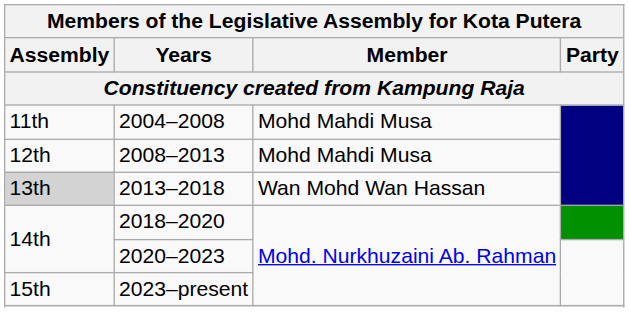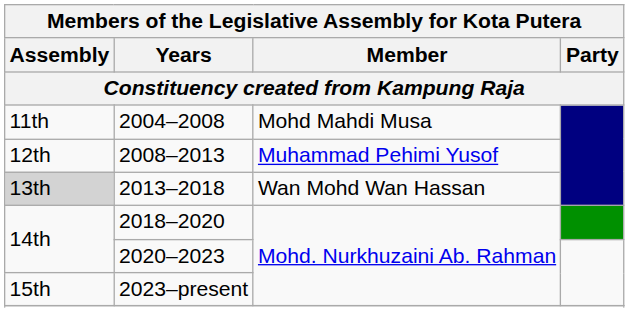(345, 155) Mohd Mahdi Musa -> (378, 155) Muhammad Pehimi Yusof
